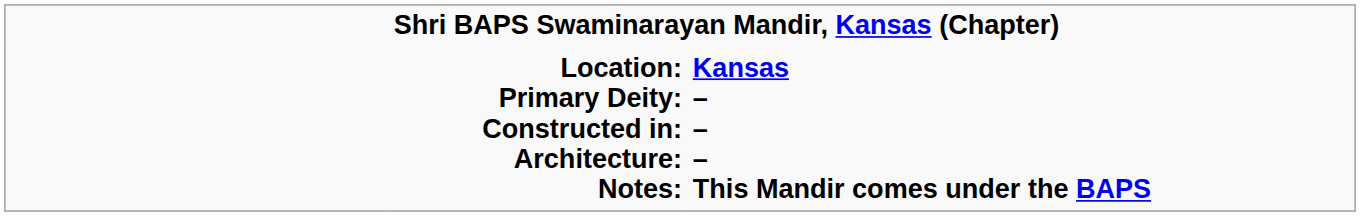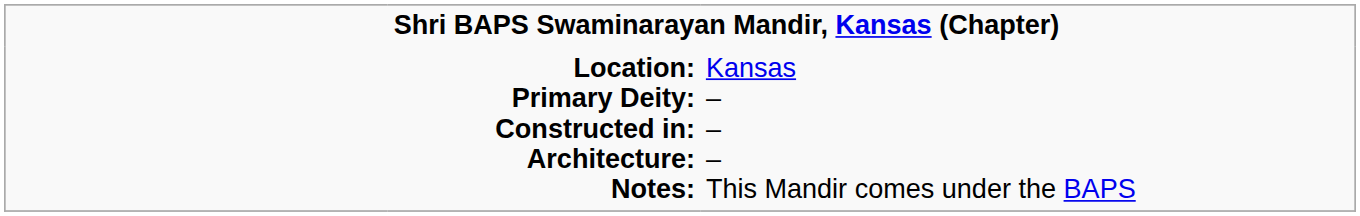(922, 127) bold -> (921, 127) normal
